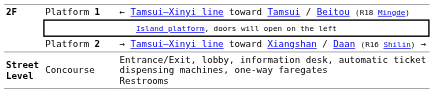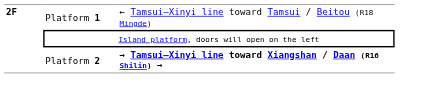(273, 44) normal -> (249, 60) bold
- row: (70, 70)
